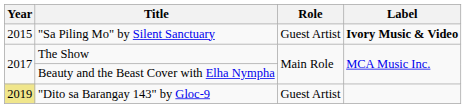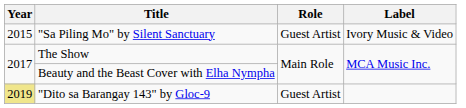(402, 34) bold -> (400, 34) normal
